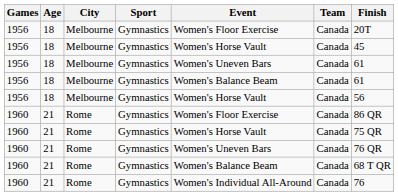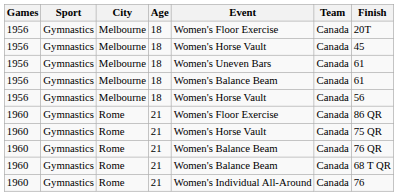columns swapped: (52, 13) <-> (143, 13)
(222, 149) Women's Uneven Bars -> (226, 149) Women's Balance Beam
